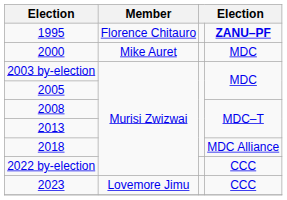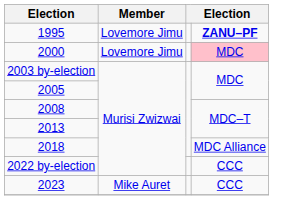(148, 33) Florence Chitauro -> (142, 33) Lovemore Jimu
(148, 52) Mike Auret -> (142, 52) Lovemore Jimu
(243, 52) no background -> (230, 52) pink background
(148, 185) Lovemore Jimu -> (142, 185) Mike Auret
